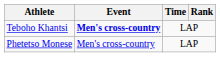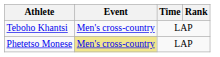(119, 28) bold -> (116, 28) normal
(116, 44) no background -> (116, 44) khaki background
